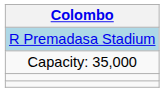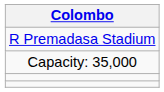(82, 39) lightblue background -> (82, 39) no background
